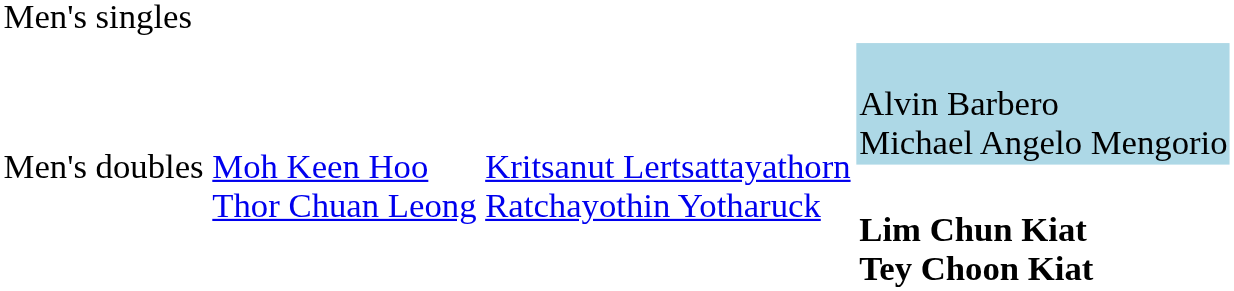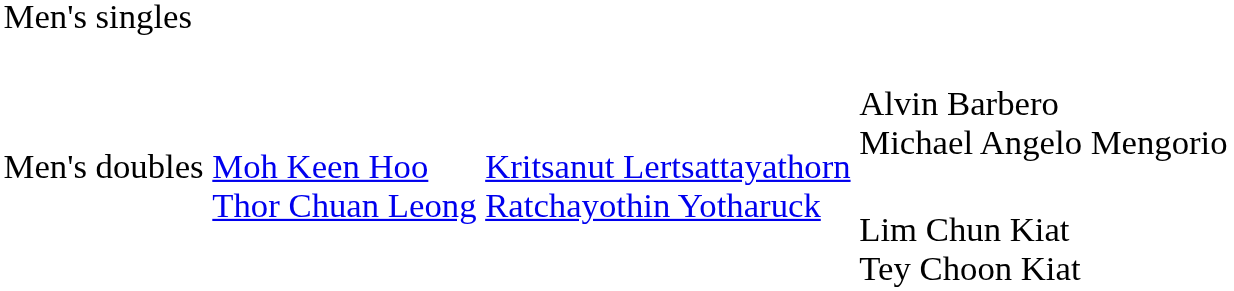(1043, 122) lightblue background -> (1043, 122) no background
(976, 248) bold -> (970, 248) normal
